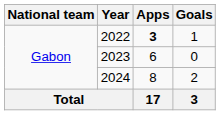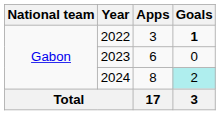(153, 36) bold -> (153, 36) normal
(194, 36) normal -> (194, 36) bold
(194, 78) no background -> (194, 78) paleturquoise background
